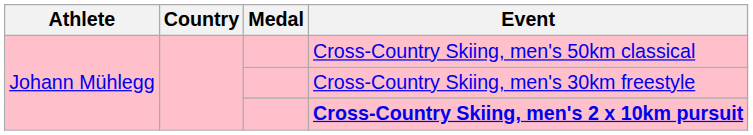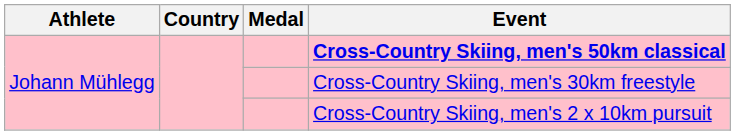(504, 51) normal -> (519, 51) bold
(528, 113) bold -> (512, 113) normal
